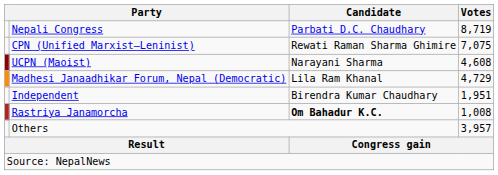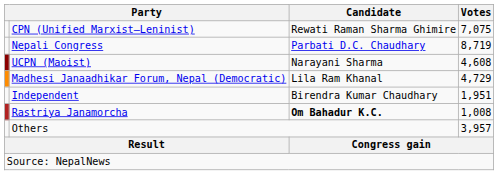rows swapped: (57, 29) <-> (103, 46)
